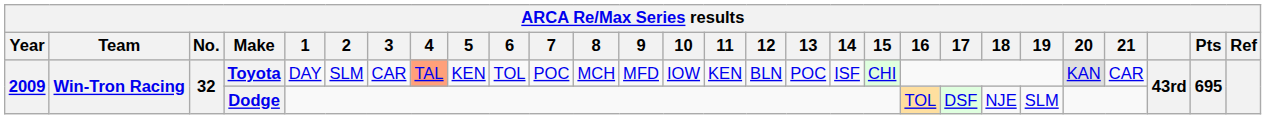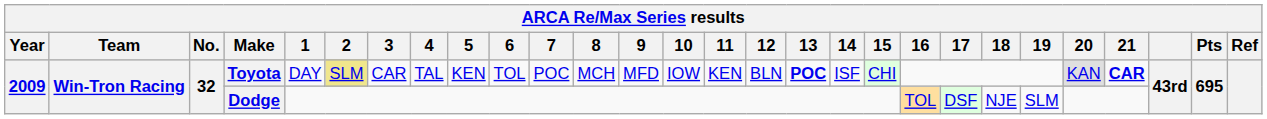(346, 73) no background -> (346, 73) khaki background
(429, 73) lightsalmon background -> (429, 73) no background
(808, 73) normal -> (808, 73) bold
(1126, 73) normal -> (1127, 73) bold
